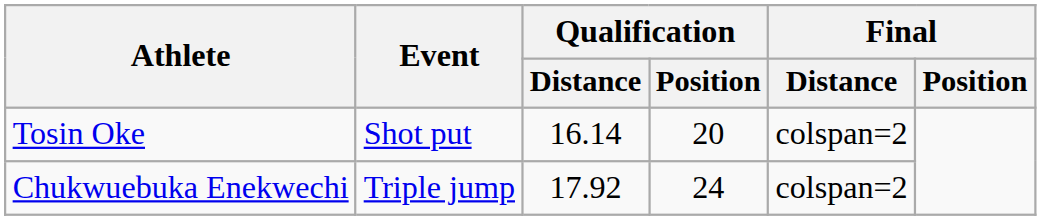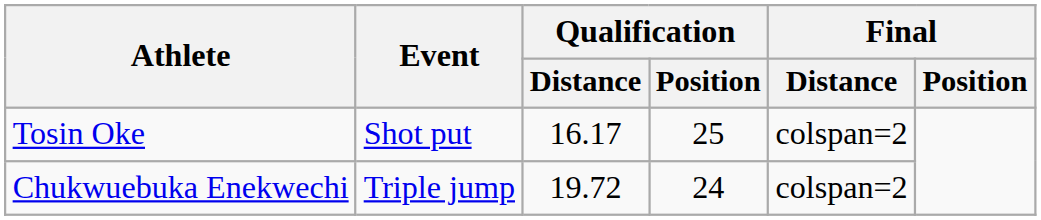(586, 134) 16.14 -> (586, 134) 16.17
(708, 134) 20 -> (708, 134) 25
(586, 187) 17.92 -> (586, 187) 19.72
